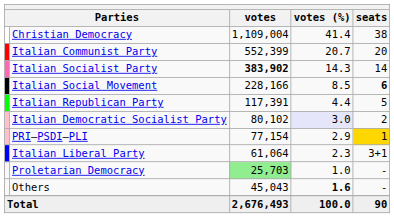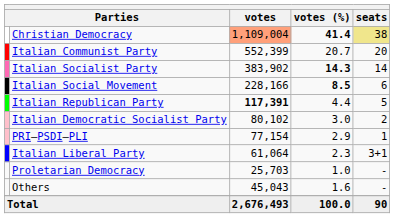(260, 35) no background -> (260, 35) lightsalmon background
(338, 35) normal -> (338, 35) bold
(381, 35) no background -> (381, 35) khaki background
(267, 69) bold -> (267, 69) normal
(338, 69) normal -> (338, 69) bold
(341, 86) normal -> (341, 86) bold
(384, 86) bold -> (384, 86) normal
(267, 103) normal -> (267, 103) bold
(341, 120) lavender background -> (341, 120) no background
(384, 137) gold background -> (384, 137) no background
(270, 171) lightgreen background -> (270, 171) no background
(341, 188) bold -> (341, 188) normal
